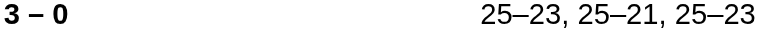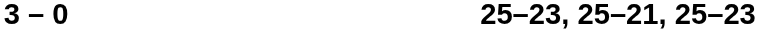(618, 14) normal -> (618, 14) bold
